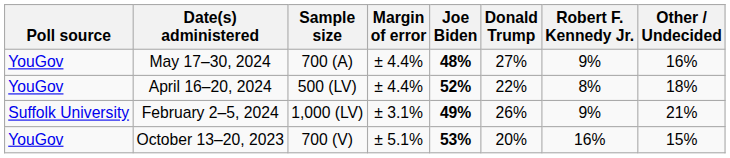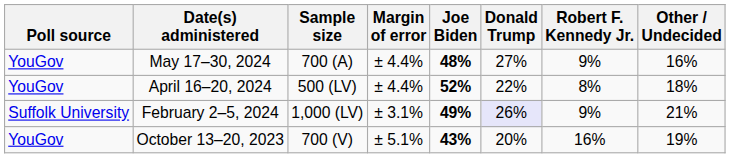(511, 114) no background -> (511, 114) lavender background
(456, 139) 53% -> (456, 139) 43%
(682, 139) 15% -> (682, 139) 19%
